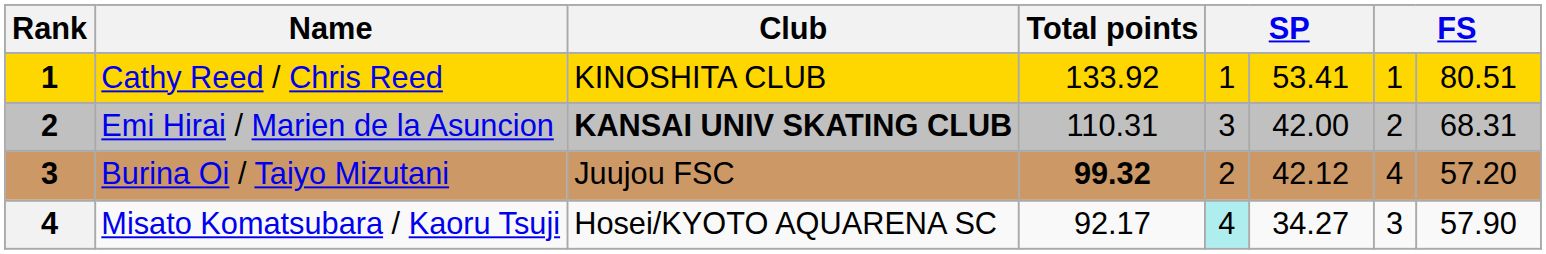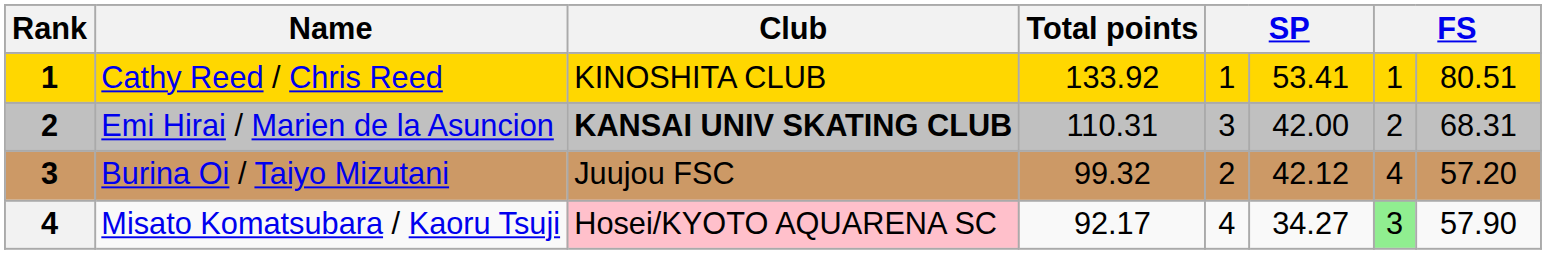(1112, 175) bold -> (1112, 175) normal
(786, 223) no background -> (786, 223) pink background
(1227, 223) paleturquoise background -> (1227, 223) no background
(1394, 223) no background -> (1394, 223) lightgreen background
